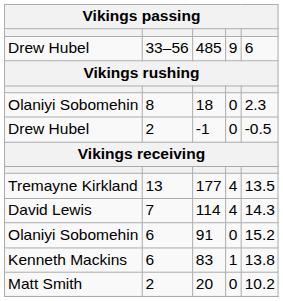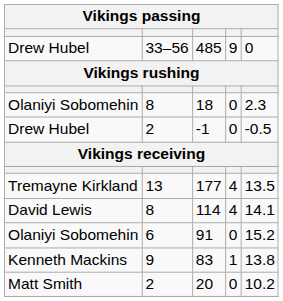(249, 48) 6 -> (249, 48) 0
(150, 210) 7 -> (150, 210) 8
(260, 210) 14.3 -> (260, 210) 14.1
(150, 259) 6 -> (150, 259) 9
